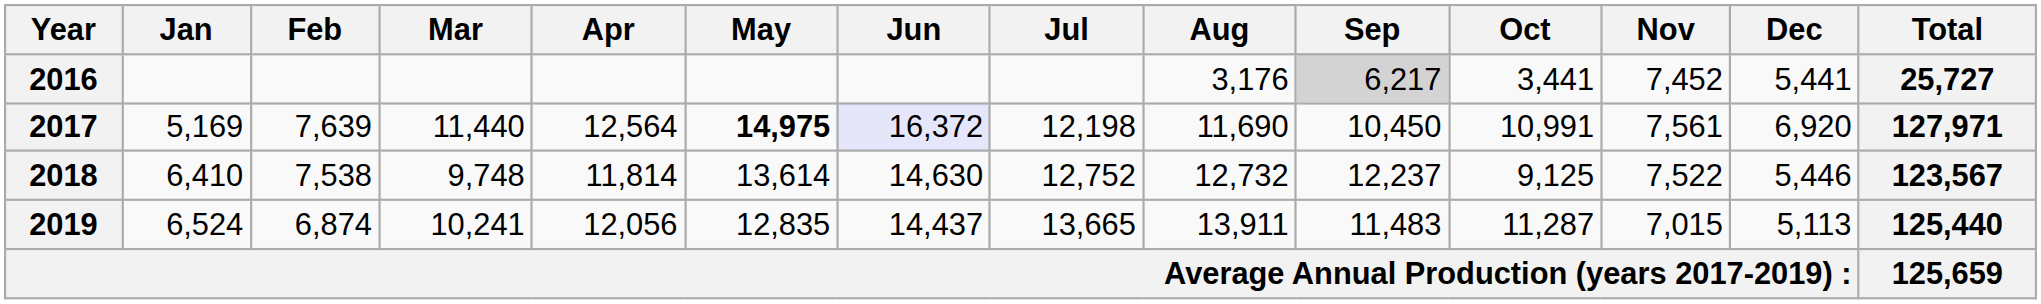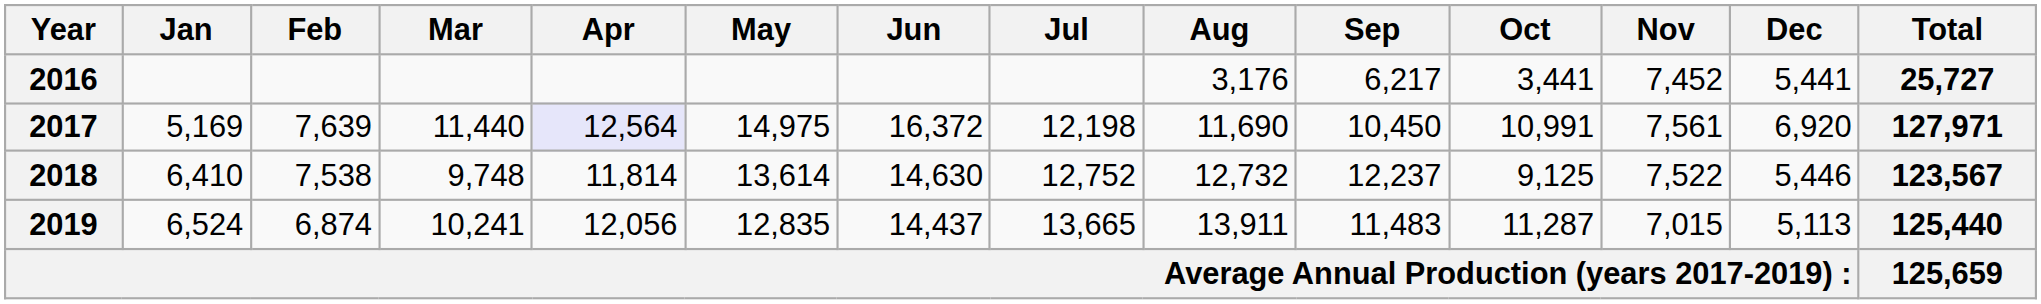(1403, 78) lightgrey background -> (1403, 78) no background
(630, 127) no background -> (630, 127) lavender background
(783, 127) bold -> (783, 127) normal
(936, 127) lavender background -> (936, 127) no background
